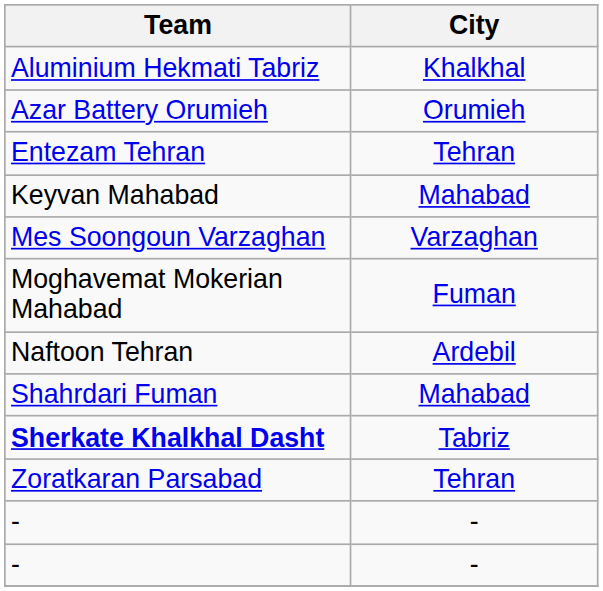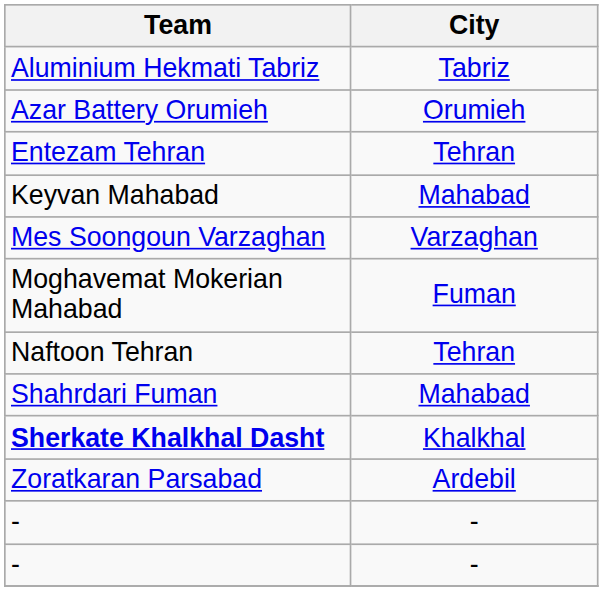(474, 68) Khalkhal -> (474, 68) Tabriz
(474, 352) Ardebil -> (474, 352) Tehran
(474, 437) Tabriz -> (474, 437) Khalkhal
(474, 479) Tehran -> (474, 479) Ardebil
